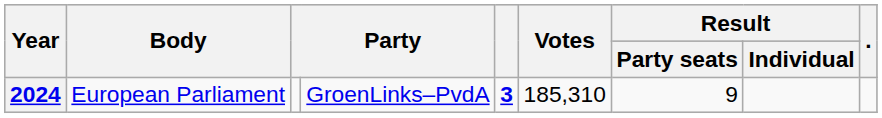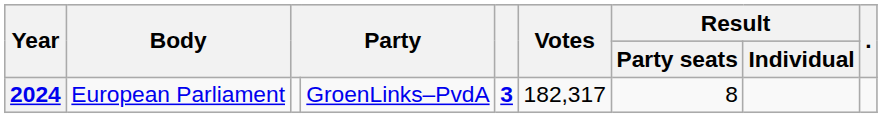(565, 95) 185,310 -> (565, 95) 182,317
(732, 95) 9 -> (732, 95) 8
